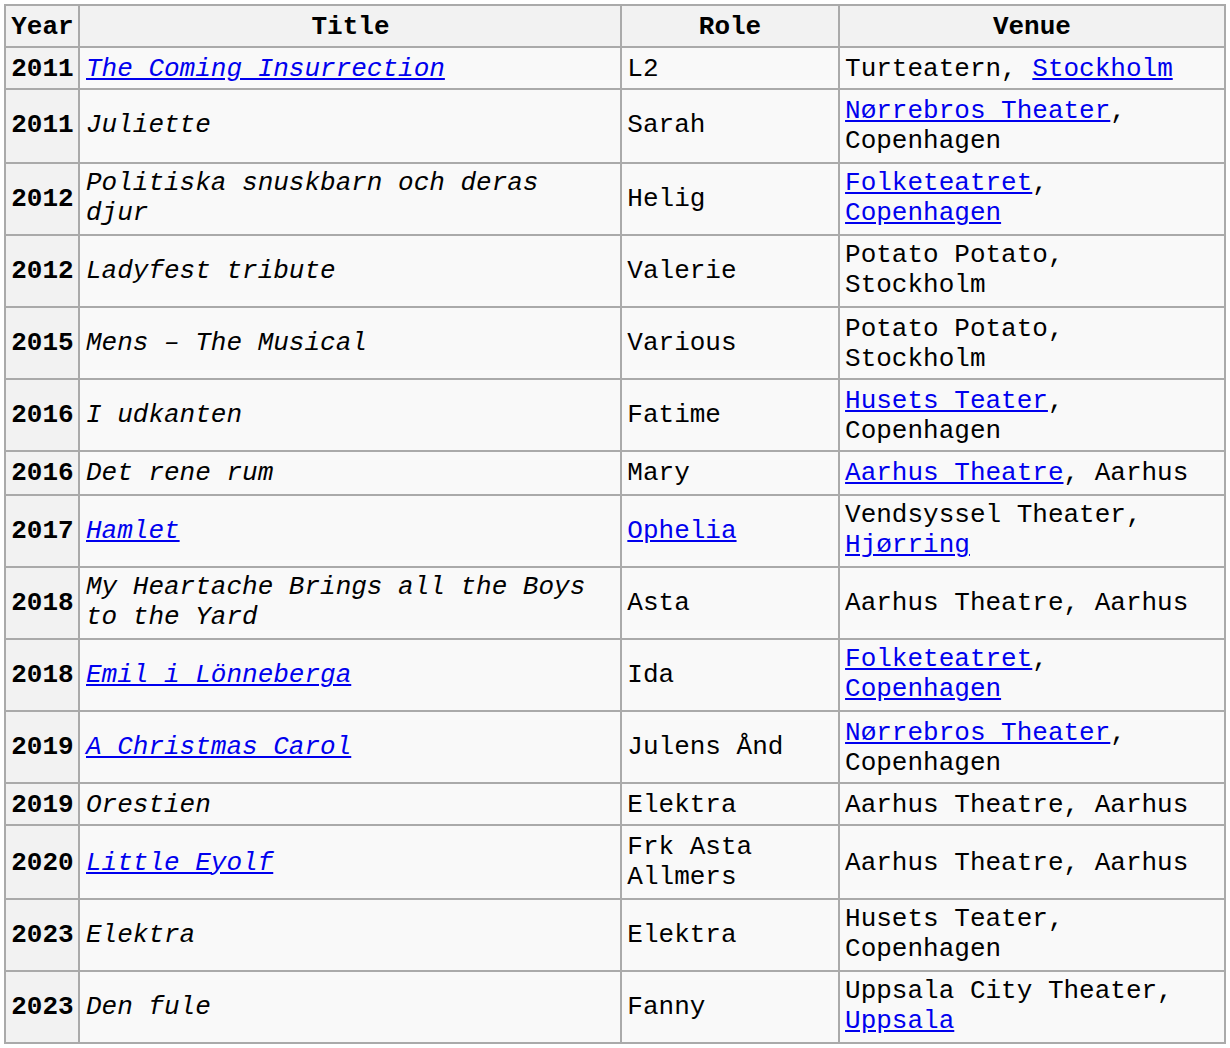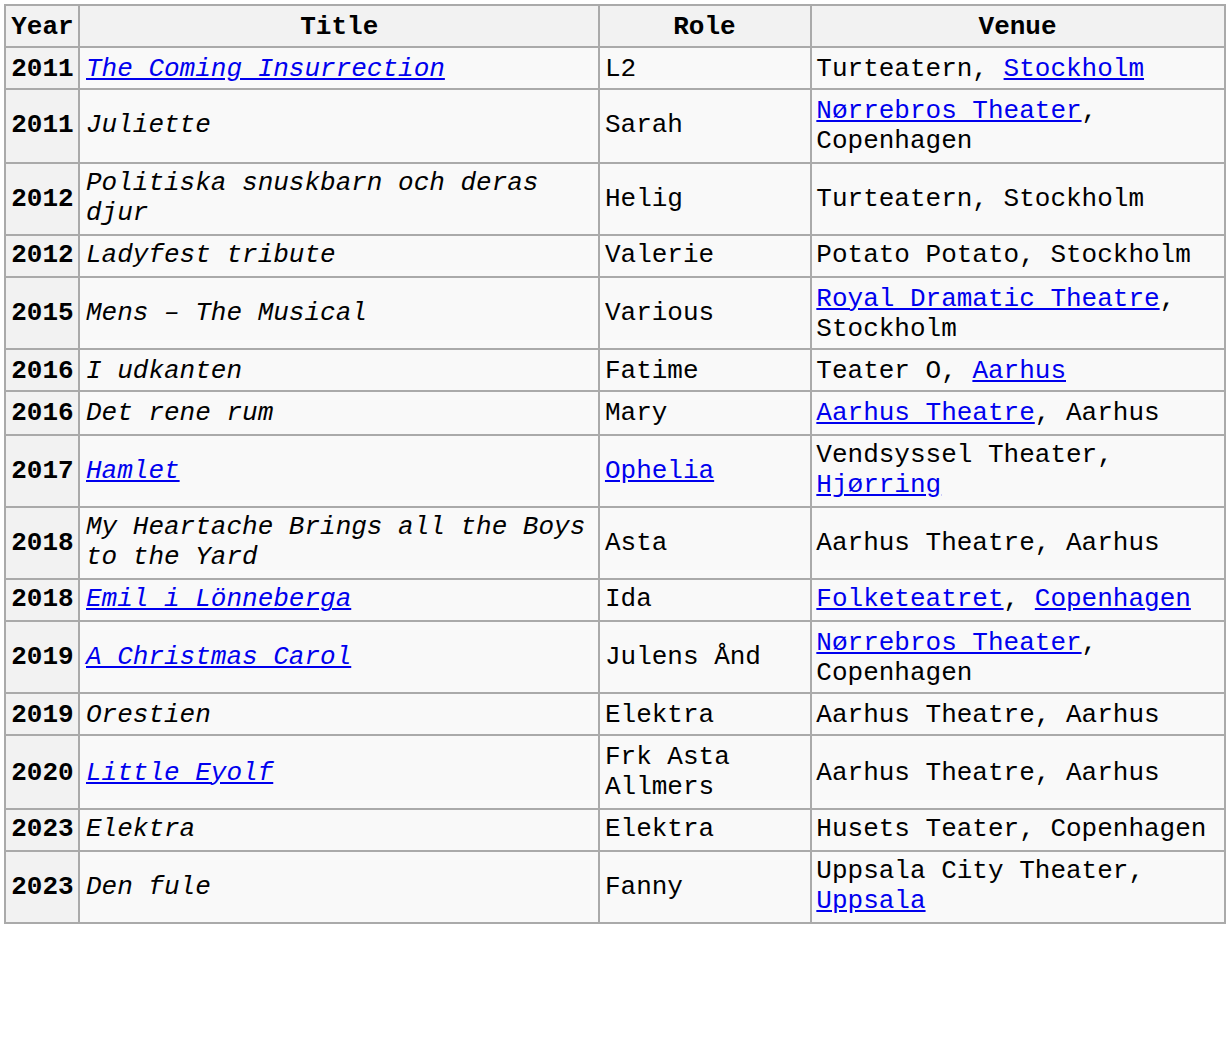(946, 198) Folketeatret, Copenhagen -> (980, 198) Turteatern, Stockholm
(954, 343) Potato Potato, Stockholm -> (996, 313) Royal Dramatic Theatre, Stockholm
(954, 415) Husets Teater, Copenhagen -> (941, 370) Teater O, Aarhus
